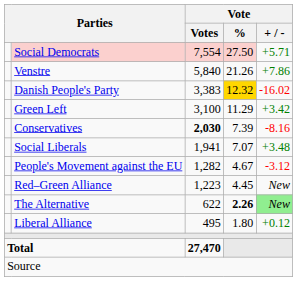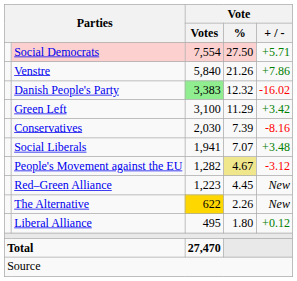(207, 90) no background -> (207, 90) lightgreen background
(240, 90) gold background -> (240, 90) no background
(207, 128) bold -> (207, 128) normal
(243, 166) no background -> (243, 166) khaki background
(212, 204) no background -> (212, 204) gold background
(243, 204) bold -> (243, 204) normal
(279, 204) lightgreen background -> (279, 204) no background
